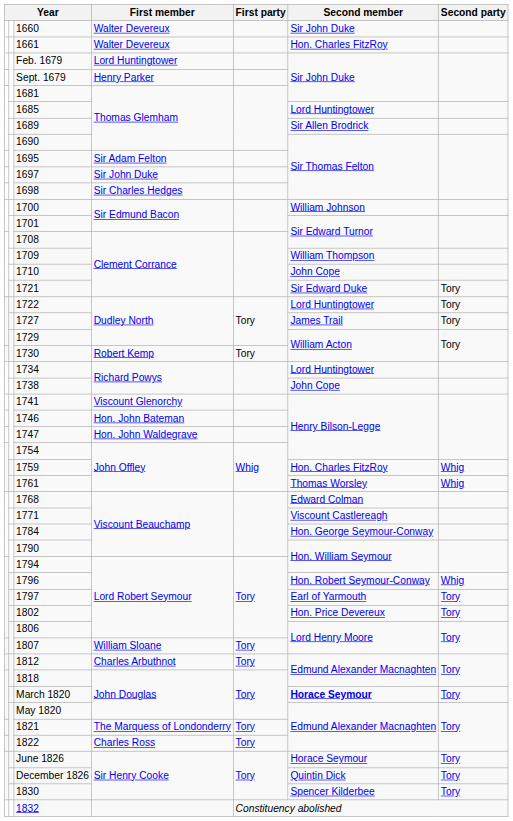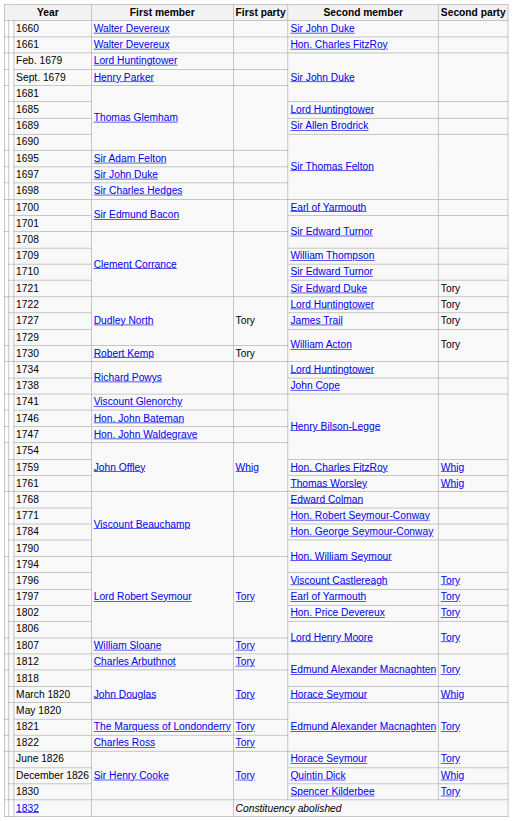(328, 207) William Johnson -> (328, 207) Earl of Yarmouth
(315, 272) John Cope -> (332, 272) Sir Edward Turnor
(339, 516) Viscount Castlereagh -> (360, 516) Hon. Robert Seymour-Conway
(360, 581) Hon. Robert Seymour-Conway -> (339, 581) Viscount Castlereagh
(453, 581) Whig -> (451, 581) Tory
(331, 694) bold -> (329, 694) normal
(451, 694) Tory -> (453, 694) Whig
(451, 775) Tory -> (453, 775) Whig
